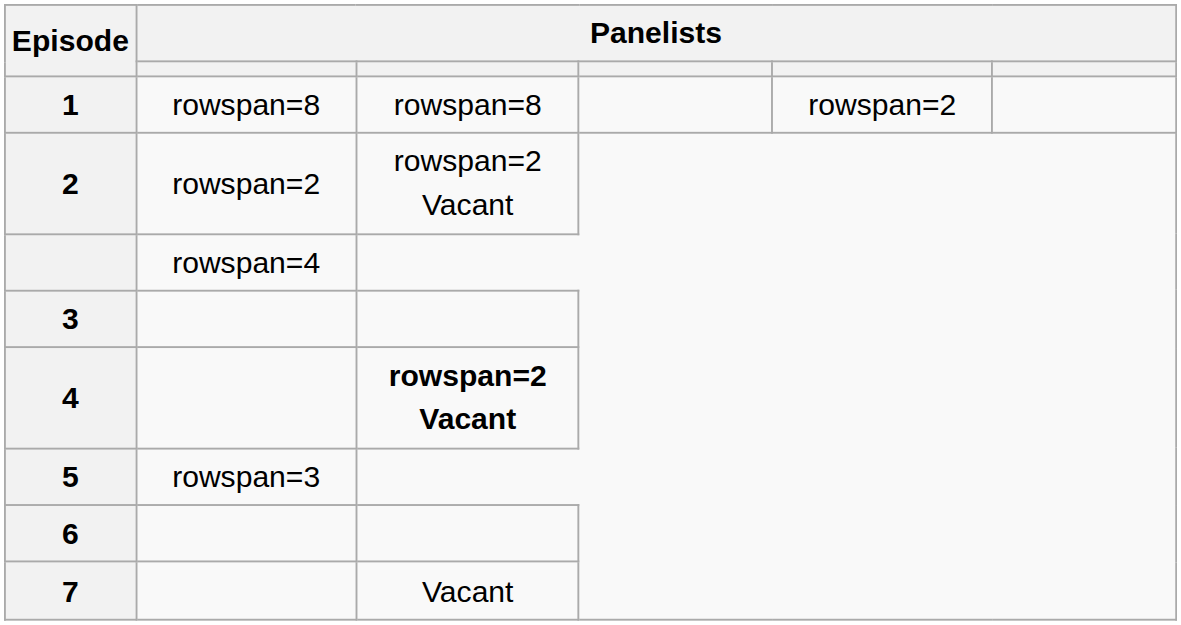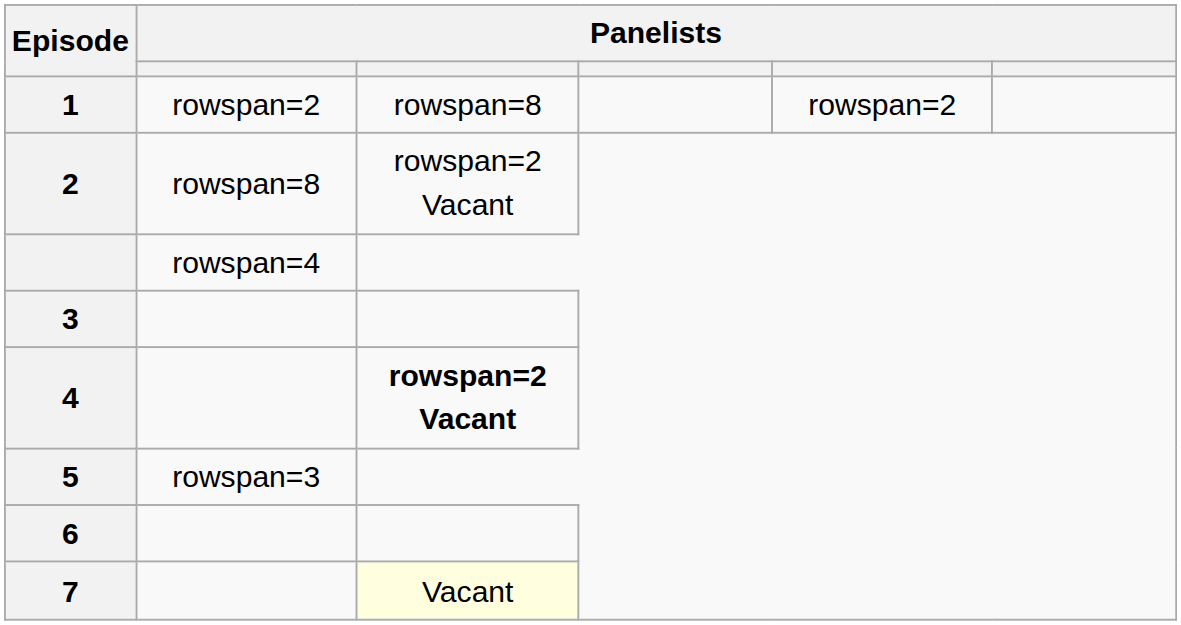(246, 104) rowspan=8 -> (246, 104) rowspan=2
(246, 183) rowspan=2 -> (246, 183) rowspan=8
(468, 591) no background -> (468, 591) lightyellow background
